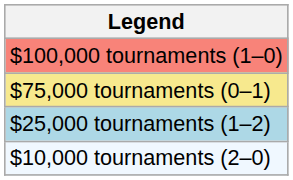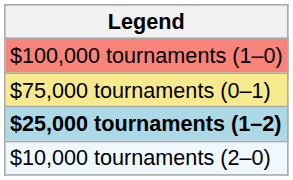(140, 124) normal -> (146, 124) bold
